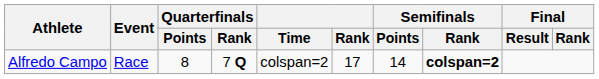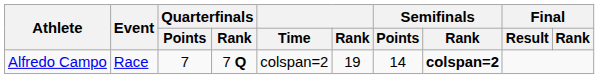(185, 62) 8 -> (185, 62) 7
(352, 62) 17 -> (352, 62) 19
